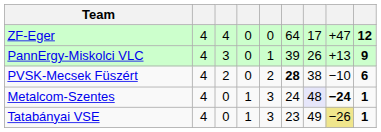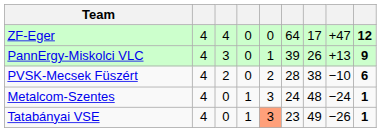(292, 76) bold -> (292, 76) normal
(315, 96) lavender background -> (315, 96) no background
(340, 96) bold -> (340, 96) normal
(270, 117) no background -> (270, 117) lightsalmon background
(340, 117) khaki background -> (340, 117) no background
